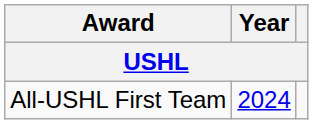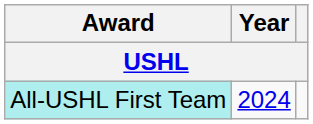(118, 99) no background -> (118, 99) paleturquoise background
